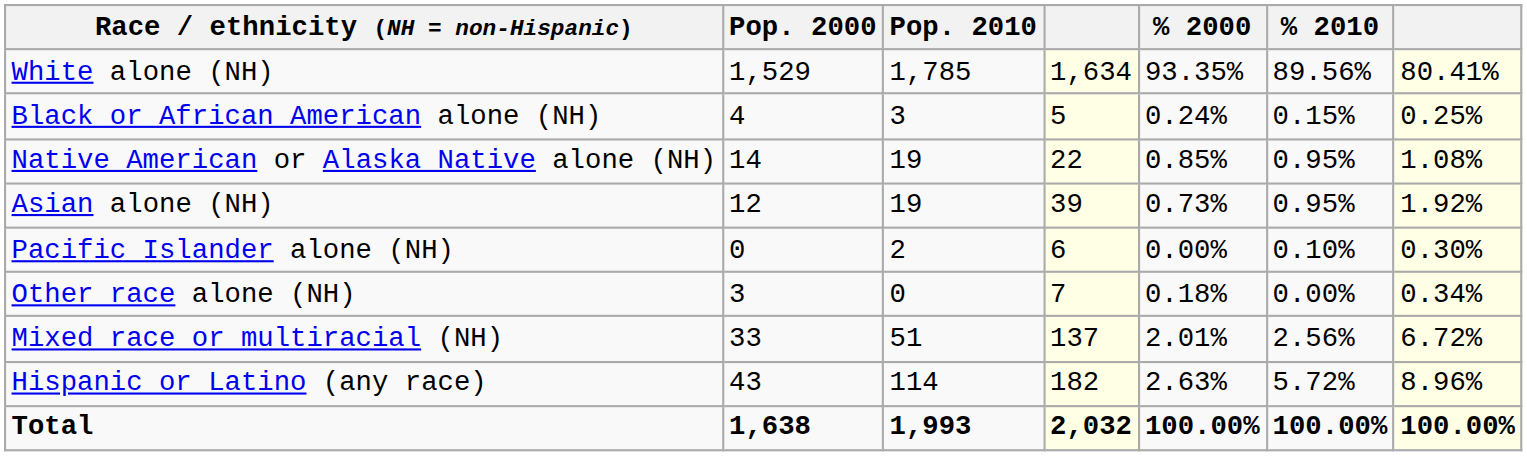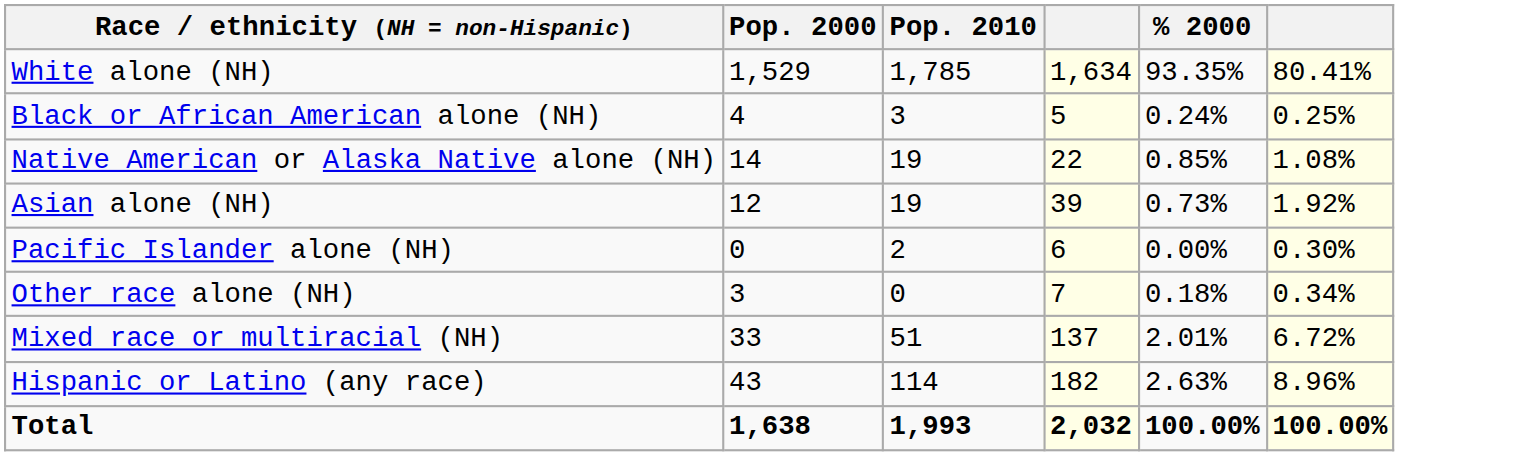- column: (1330, 27)
